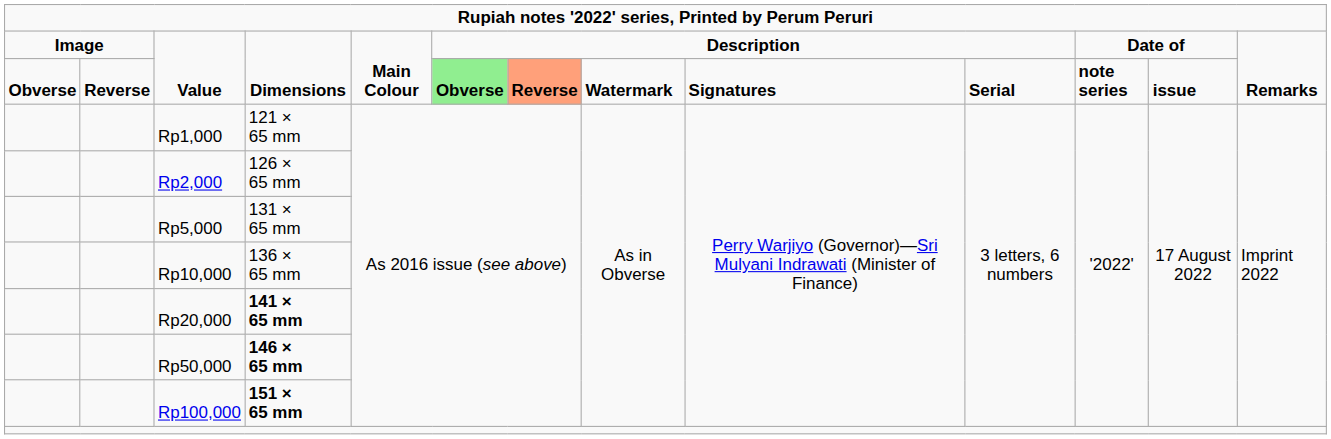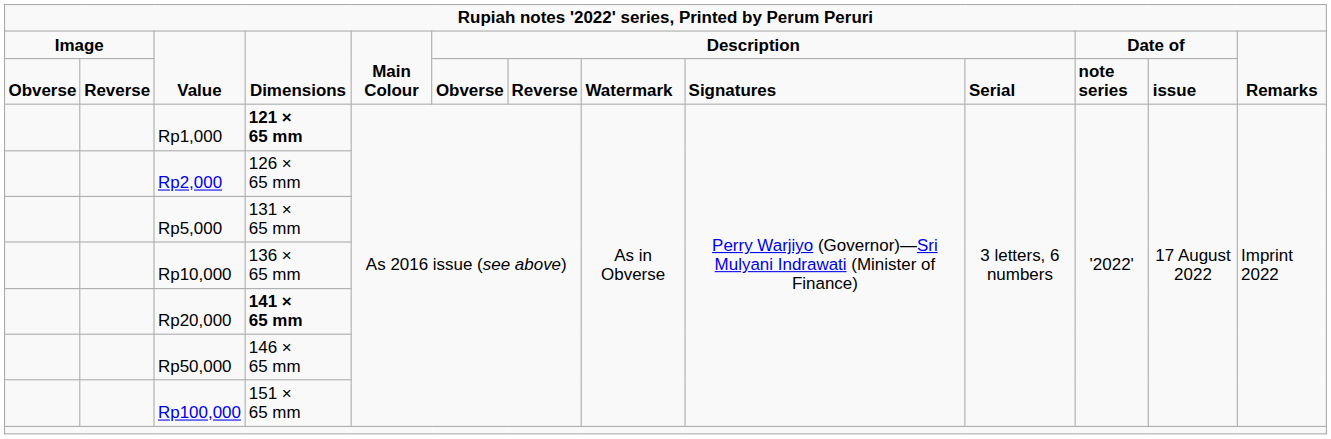(470, 90) lightgreen background -> (470, 90) no background
(545, 90) lightsalmon background -> (545, 90) no background
(275, 127) normal -> (276, 127) bold
(276, 357) bold -> (275, 357) normal
(276, 403) bold -> (275, 403) normal
